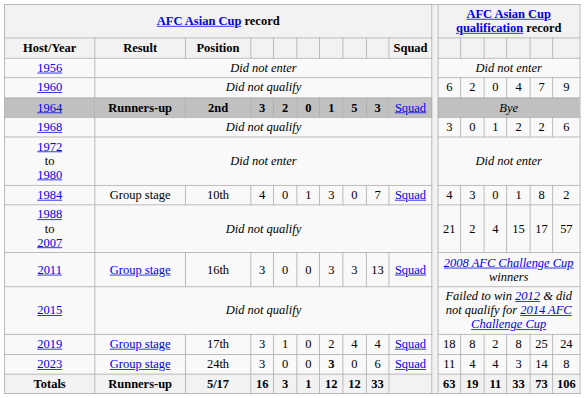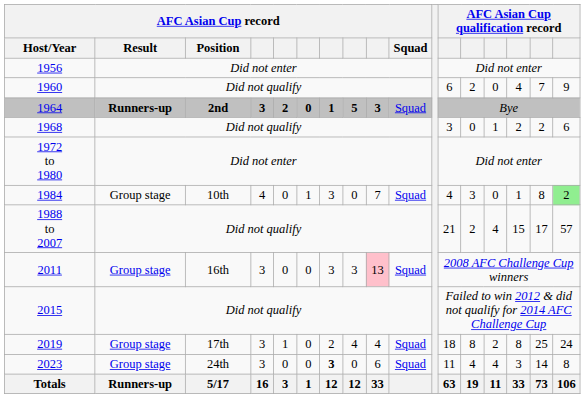(566, 195) no background -> (566, 195) lightgreen background
(377, 269) no background -> (377, 269) pink background
